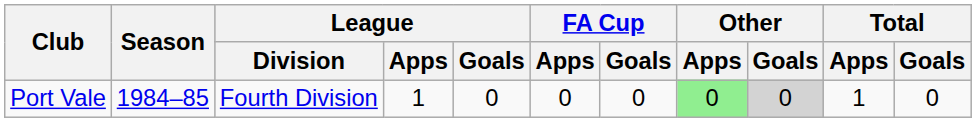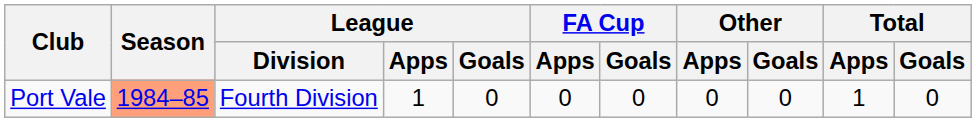(163, 98) no background -> (163, 98) lightsalmon background
(712, 98) lightgreen background -> (712, 98) no background
(785, 98) lightgrey background -> (785, 98) no background
